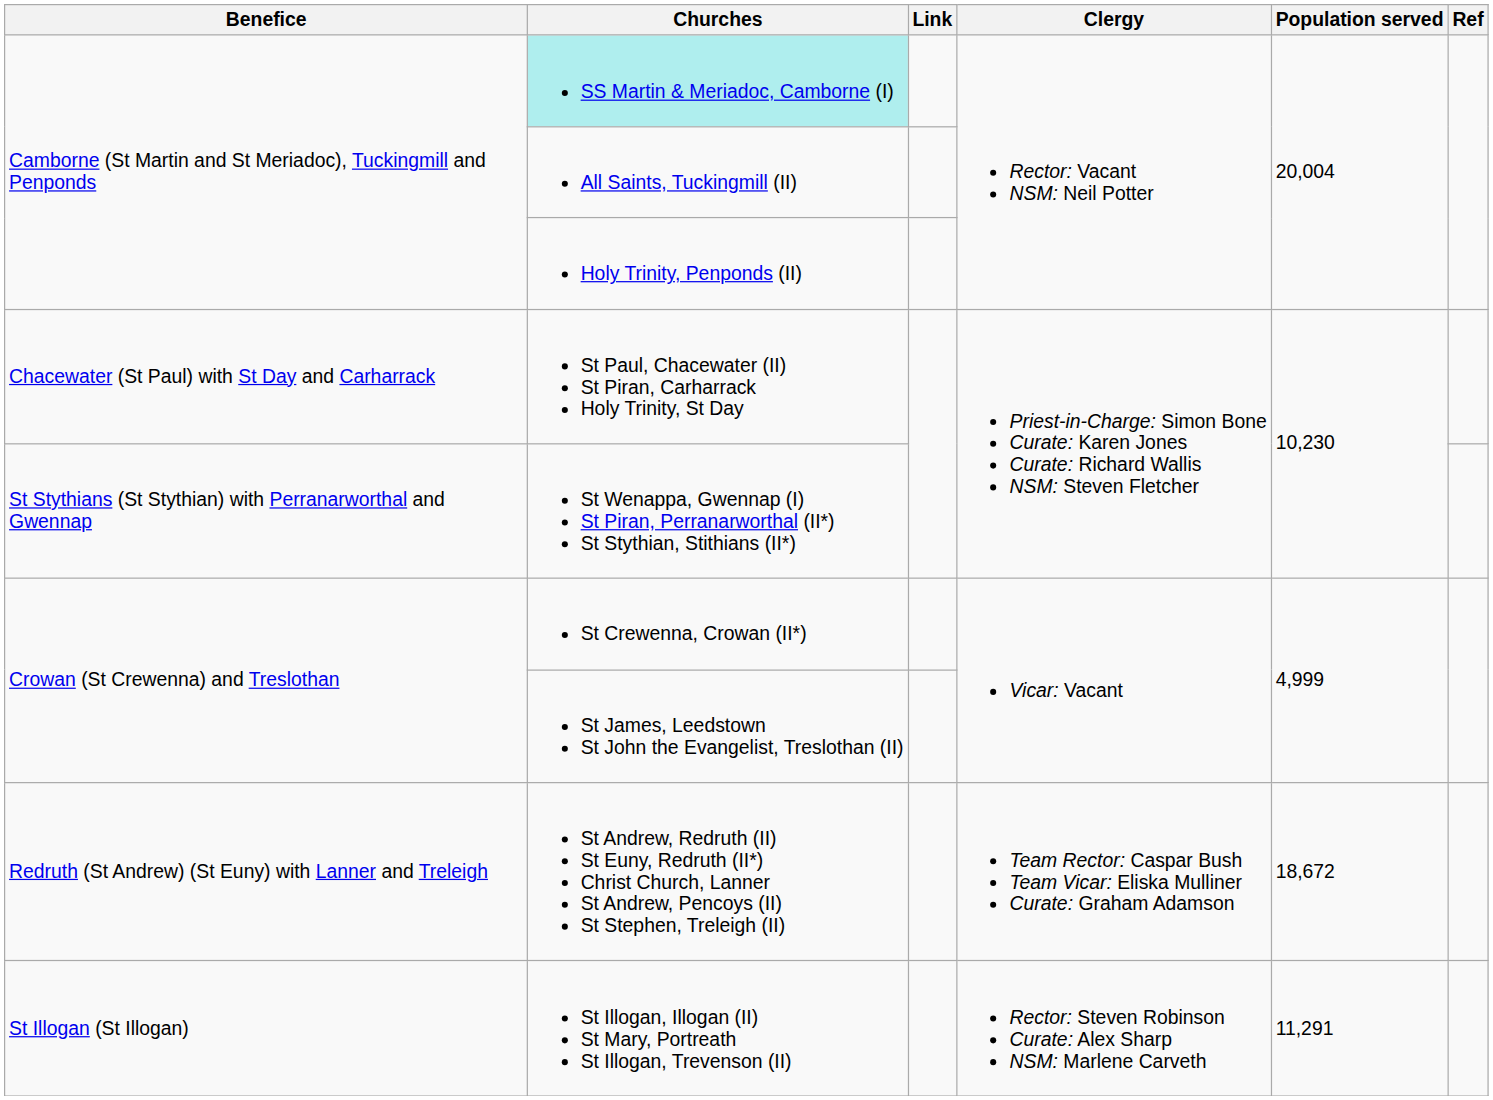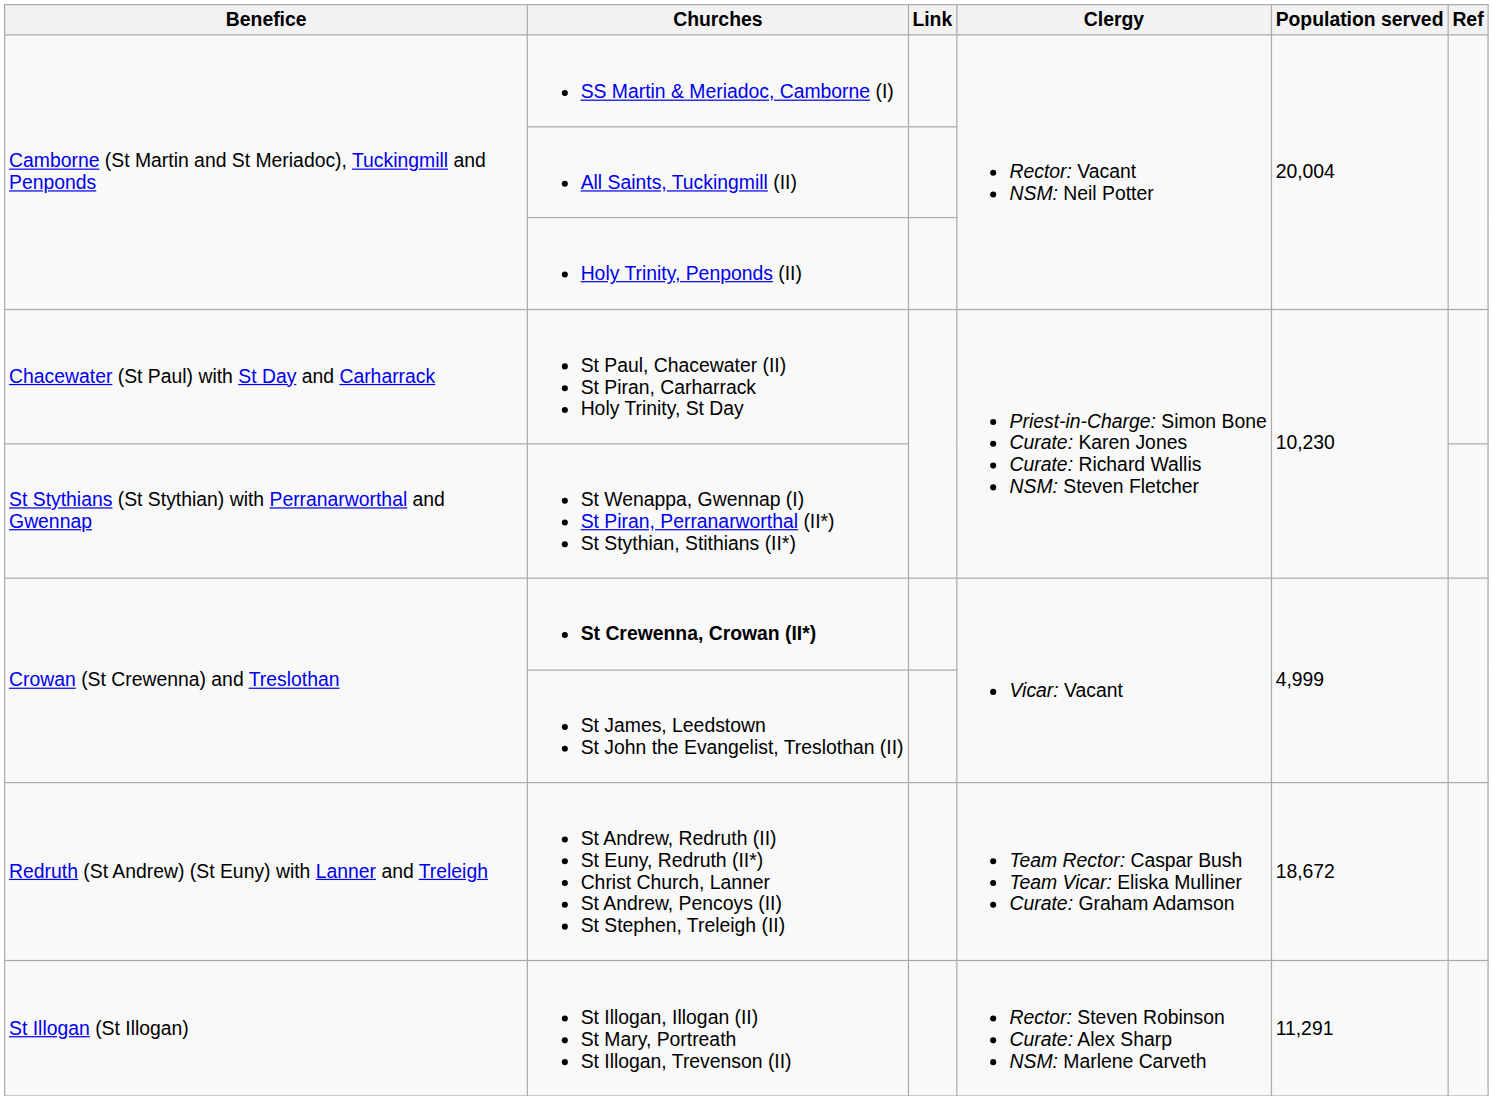(718, 92) paleturquoise background -> (718, 92) no background
(718, 635) normal -> (718, 635) bold
